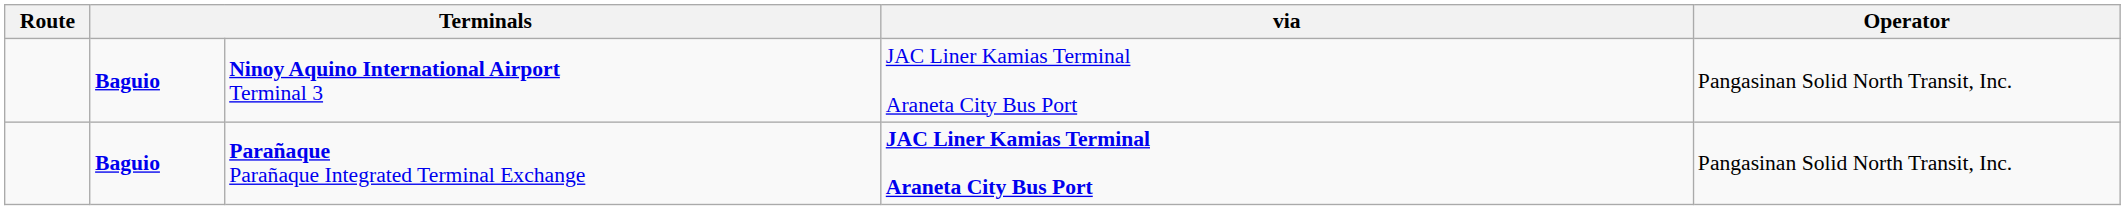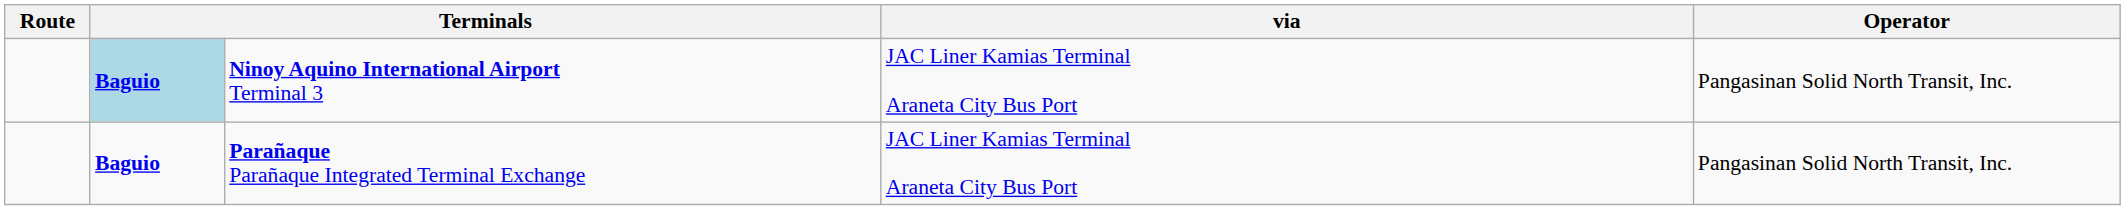(128, 80) no background -> (128, 80) lightblue background
(1018, 163) bold -> (1008, 163) normal
